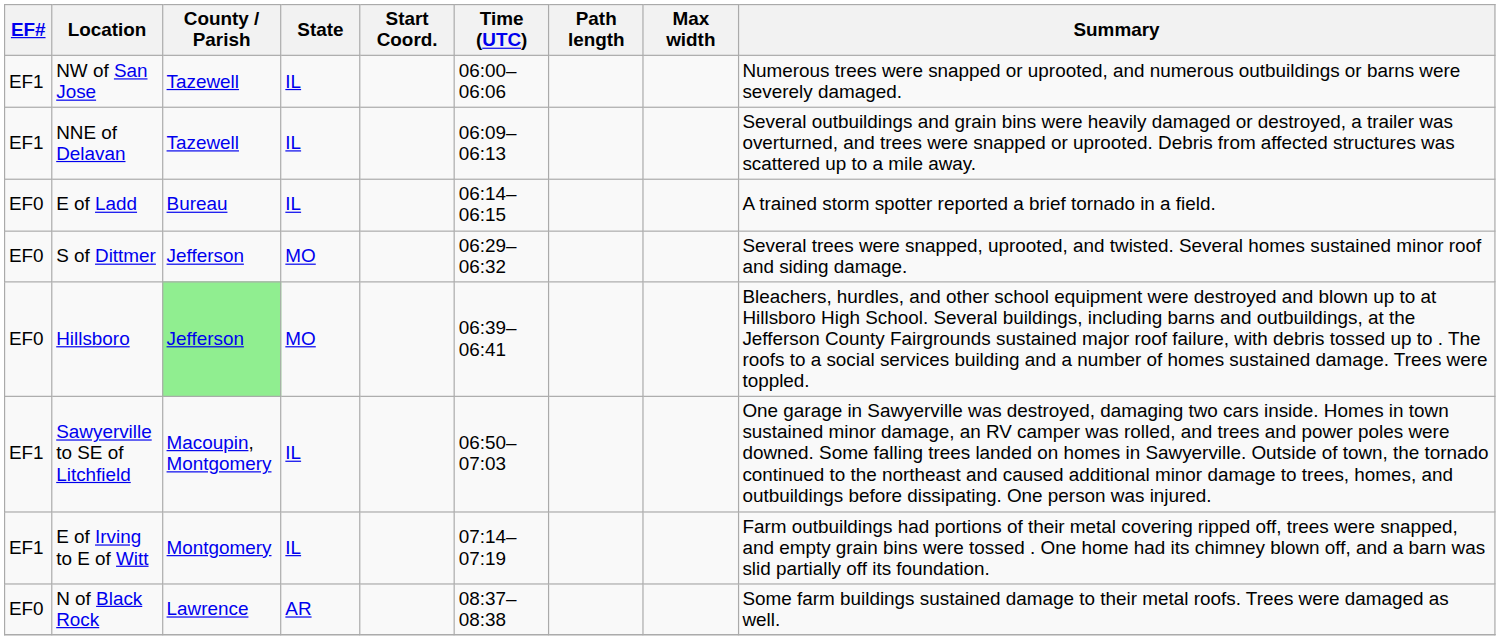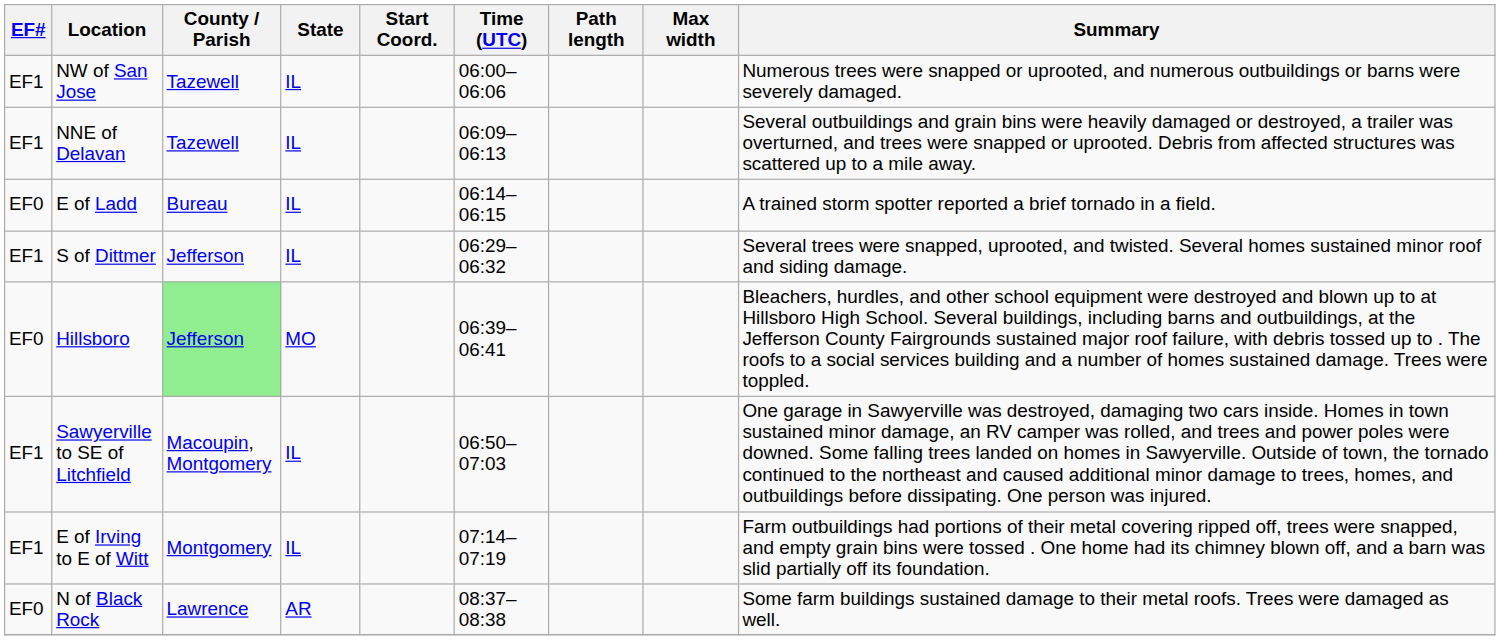(26, 256) EF0 -> (26, 256) EF1
(301, 256) MO -> (293, 256) IL
